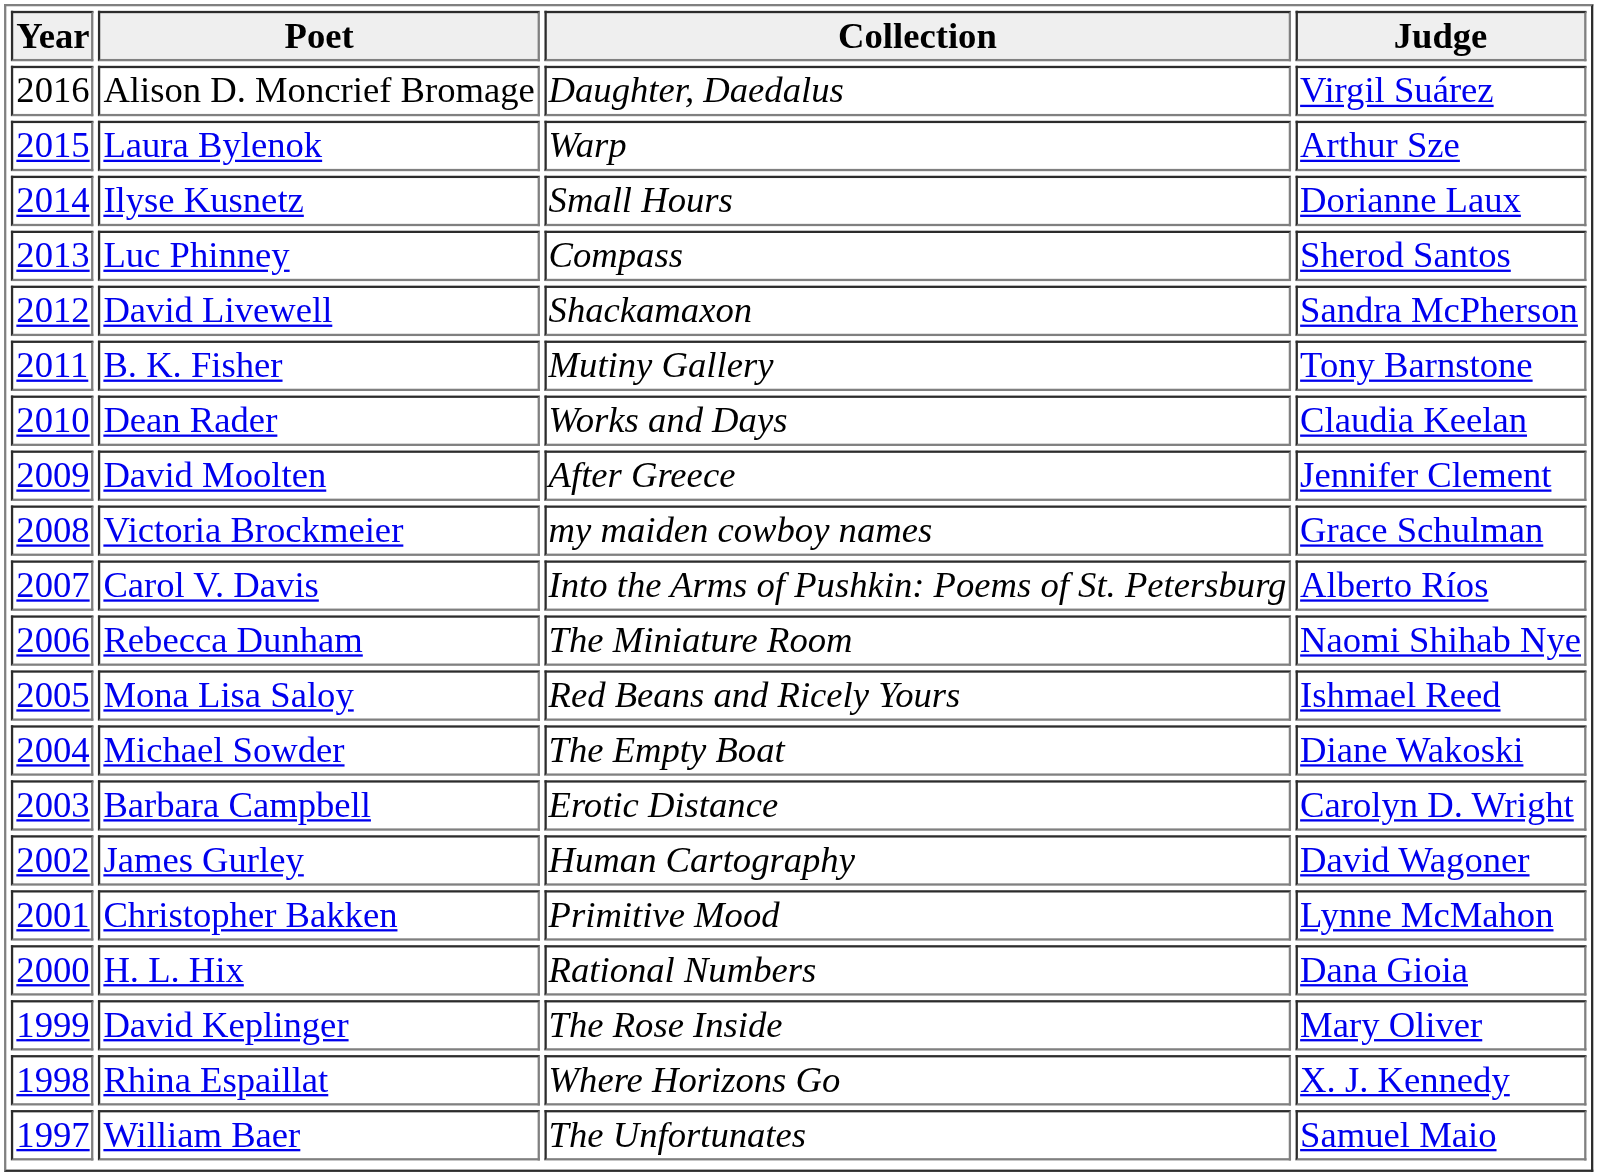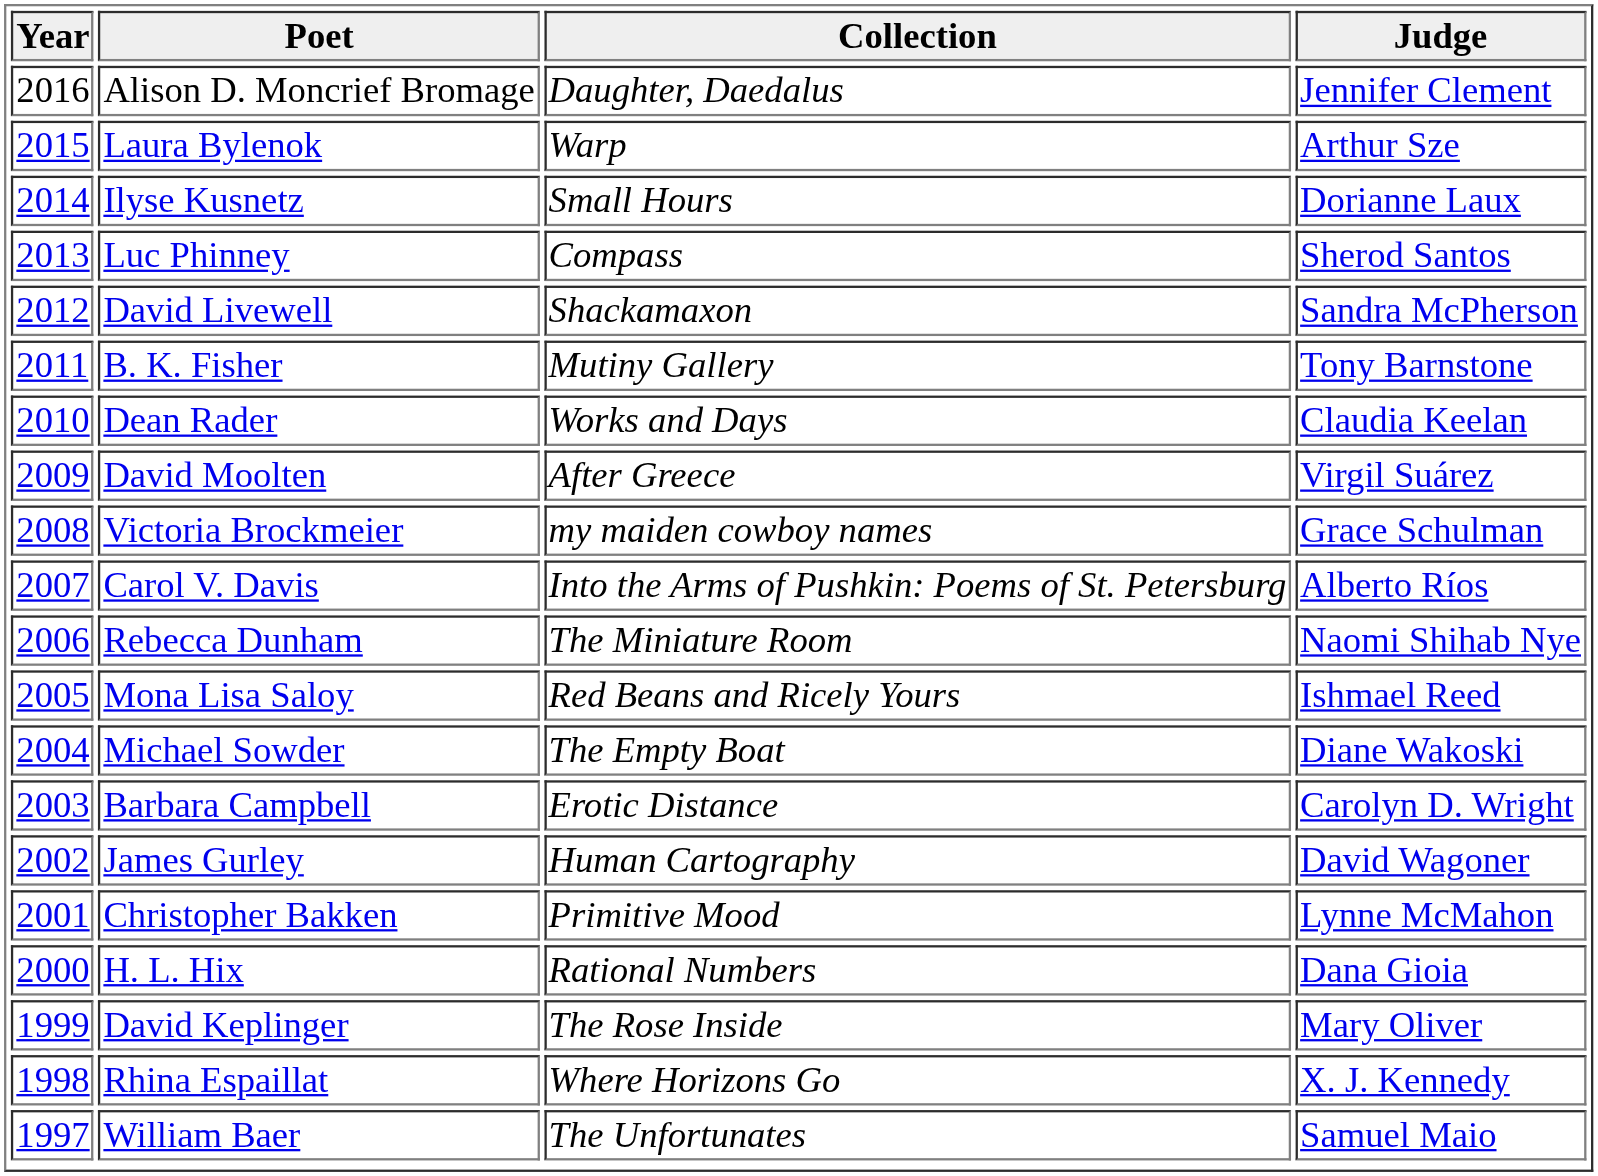(1397, 90) Virgil Suárez -> (1426, 90) Jennifer Clement
(1426, 475) Jennifer Clement -> (1397, 475) Virgil Suárez
